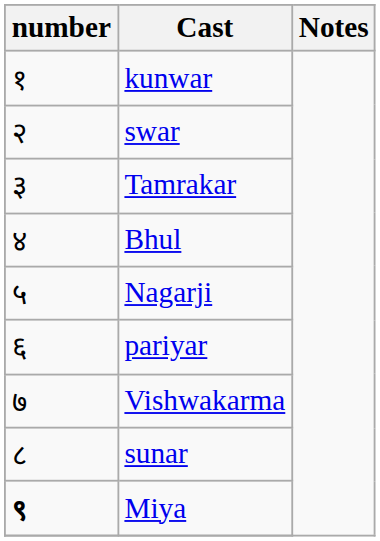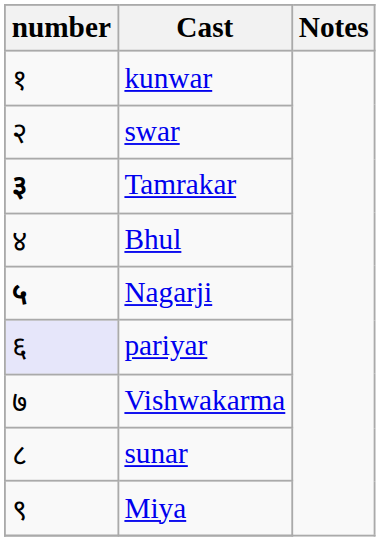(19, 187) normal -> (19, 187) bold
(19, 294) normal -> (19, 294) bold
(19, 348) no background -> (19, 348) lavender background
(19, 509) bold -> (19, 509) normal
